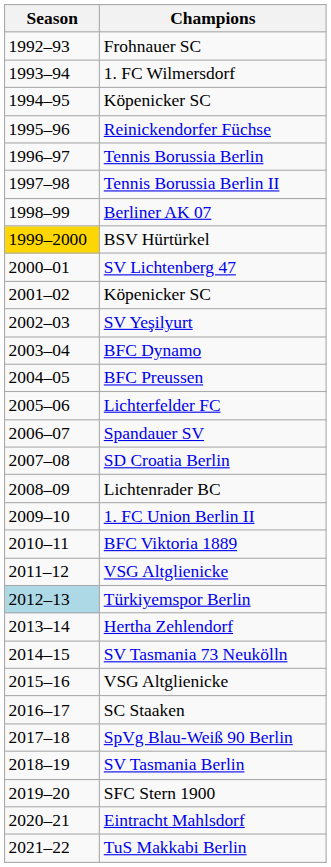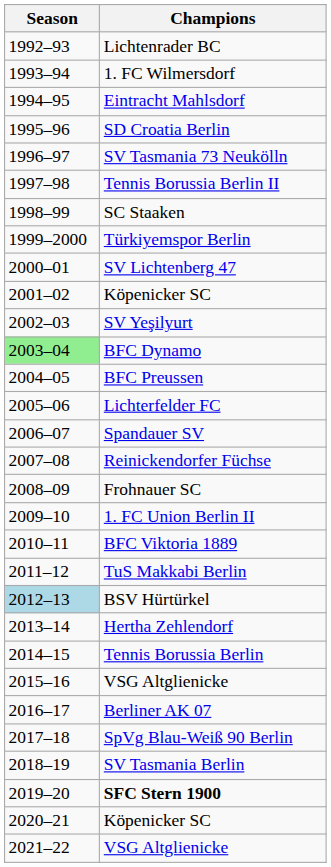(152, 45) Frohnauer SC -> (162, 45) Lichtenrader BC
(157, 101) Köpenicker SC -> (174, 101) Eintracht Mahlsdorf
(187, 128) Reinickendorfer Füchse -> (167, 128) SD Croatia Berlin
(184, 156) Tennis Borussia Berlin -> (196, 156) SV Tasmania 73 Neukölln
(158, 211) Berliner AK 07 -> (144, 211) SC Staaken
(48, 239) gold background -> (48, 239) no background
(157, 239) BSV Hürtürkel -> (177, 239) Türkiyemspor Berlin
(39, 350) no background -> (39, 350) lightgreen background
(167, 460) SD Croatia Berlin -> (187, 460) Reinickendorfer Füchse
(162, 488) Lichtenrader BC -> (152, 488) Frohnauer SC
(166, 571) VSG Altglienicke -> (175, 571) TuS Makkabi Berlin
(177, 599) Türkiyemspor Berlin -> (157, 599) BSV Hürtürkel
(196, 654) SV Tasmania 73 Neukölln -> (184, 654) Tennis Borussia Berlin
(144, 709) SC Staaken -> (158, 709) Berliner AK 07
(160, 792) normal -> (162, 792) bold
(174, 820) Eintracht Mahlsdorf -> (157, 820) Köpenicker SC
(175, 848) TuS Makkabi Berlin -> (166, 848) VSG Altglienicke
